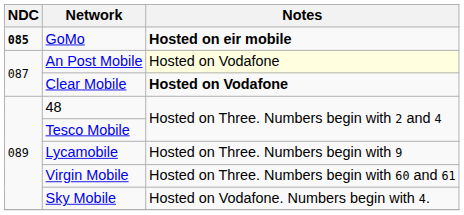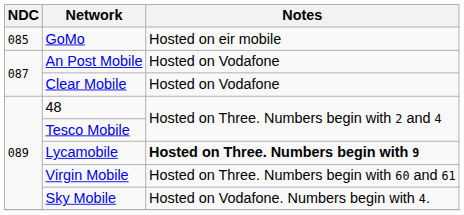(18, 38) bold -> (18, 39) normal
(220, 38) bold -> (215, 38) normal
(214, 61) lightyellow background -> (214, 61) no background
(219, 84) bold -> (214, 84) normal
(276, 152) normal -> (284, 152) bold
